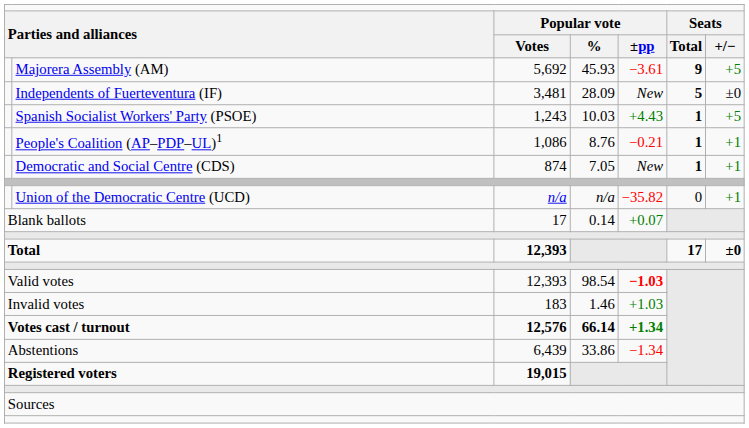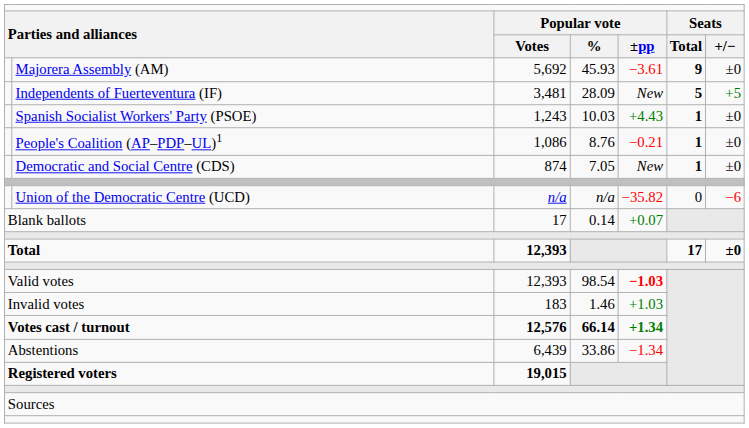(733, 69) +5 -> (733, 69) ±0
(733, 92) ±0 -> (733, 92) +5
(733, 116) +5 -> (733, 116) ±0
(733, 141) +1 -> (733, 141) ±0
(733, 167) +1 -> (733, 167) ±0
(733, 197) +1 -> (733, 197) −6
